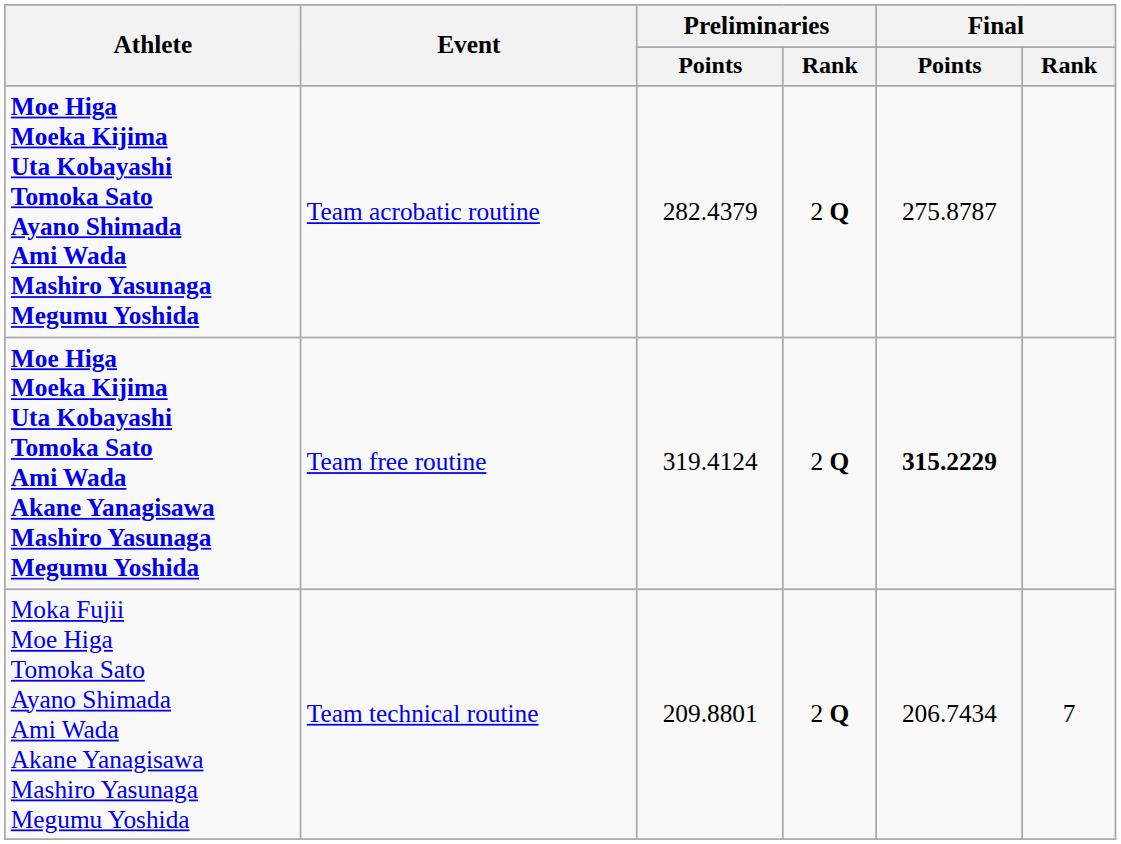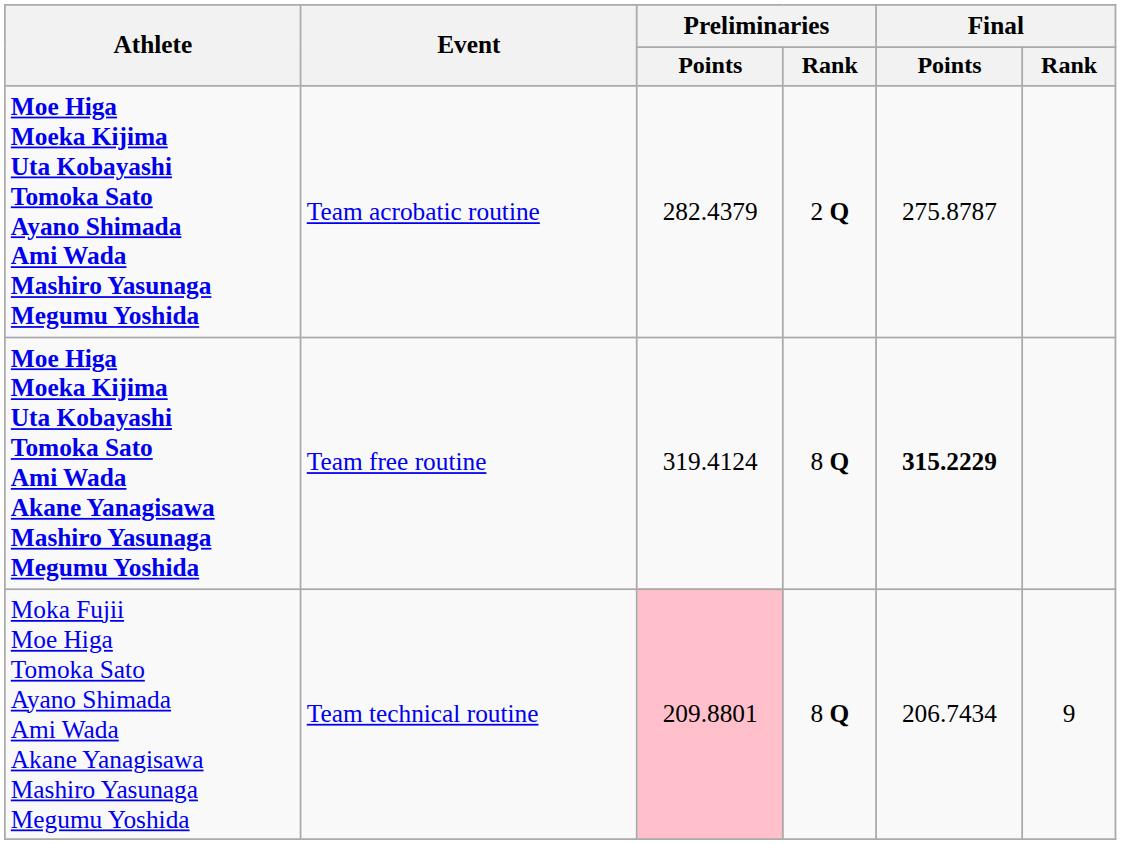(830, 463) 2 Q -> (830, 463) 8 Q
(710, 714) no background -> (710, 714) pink background
(830, 714) 2 Q -> (830, 714) 8 Q
(1069, 714) 7 -> (1069, 714) 9
